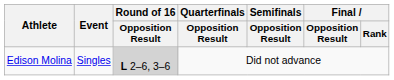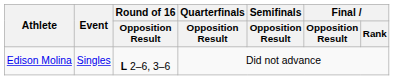(146, 67) lightgrey background -> (146, 67) no background
